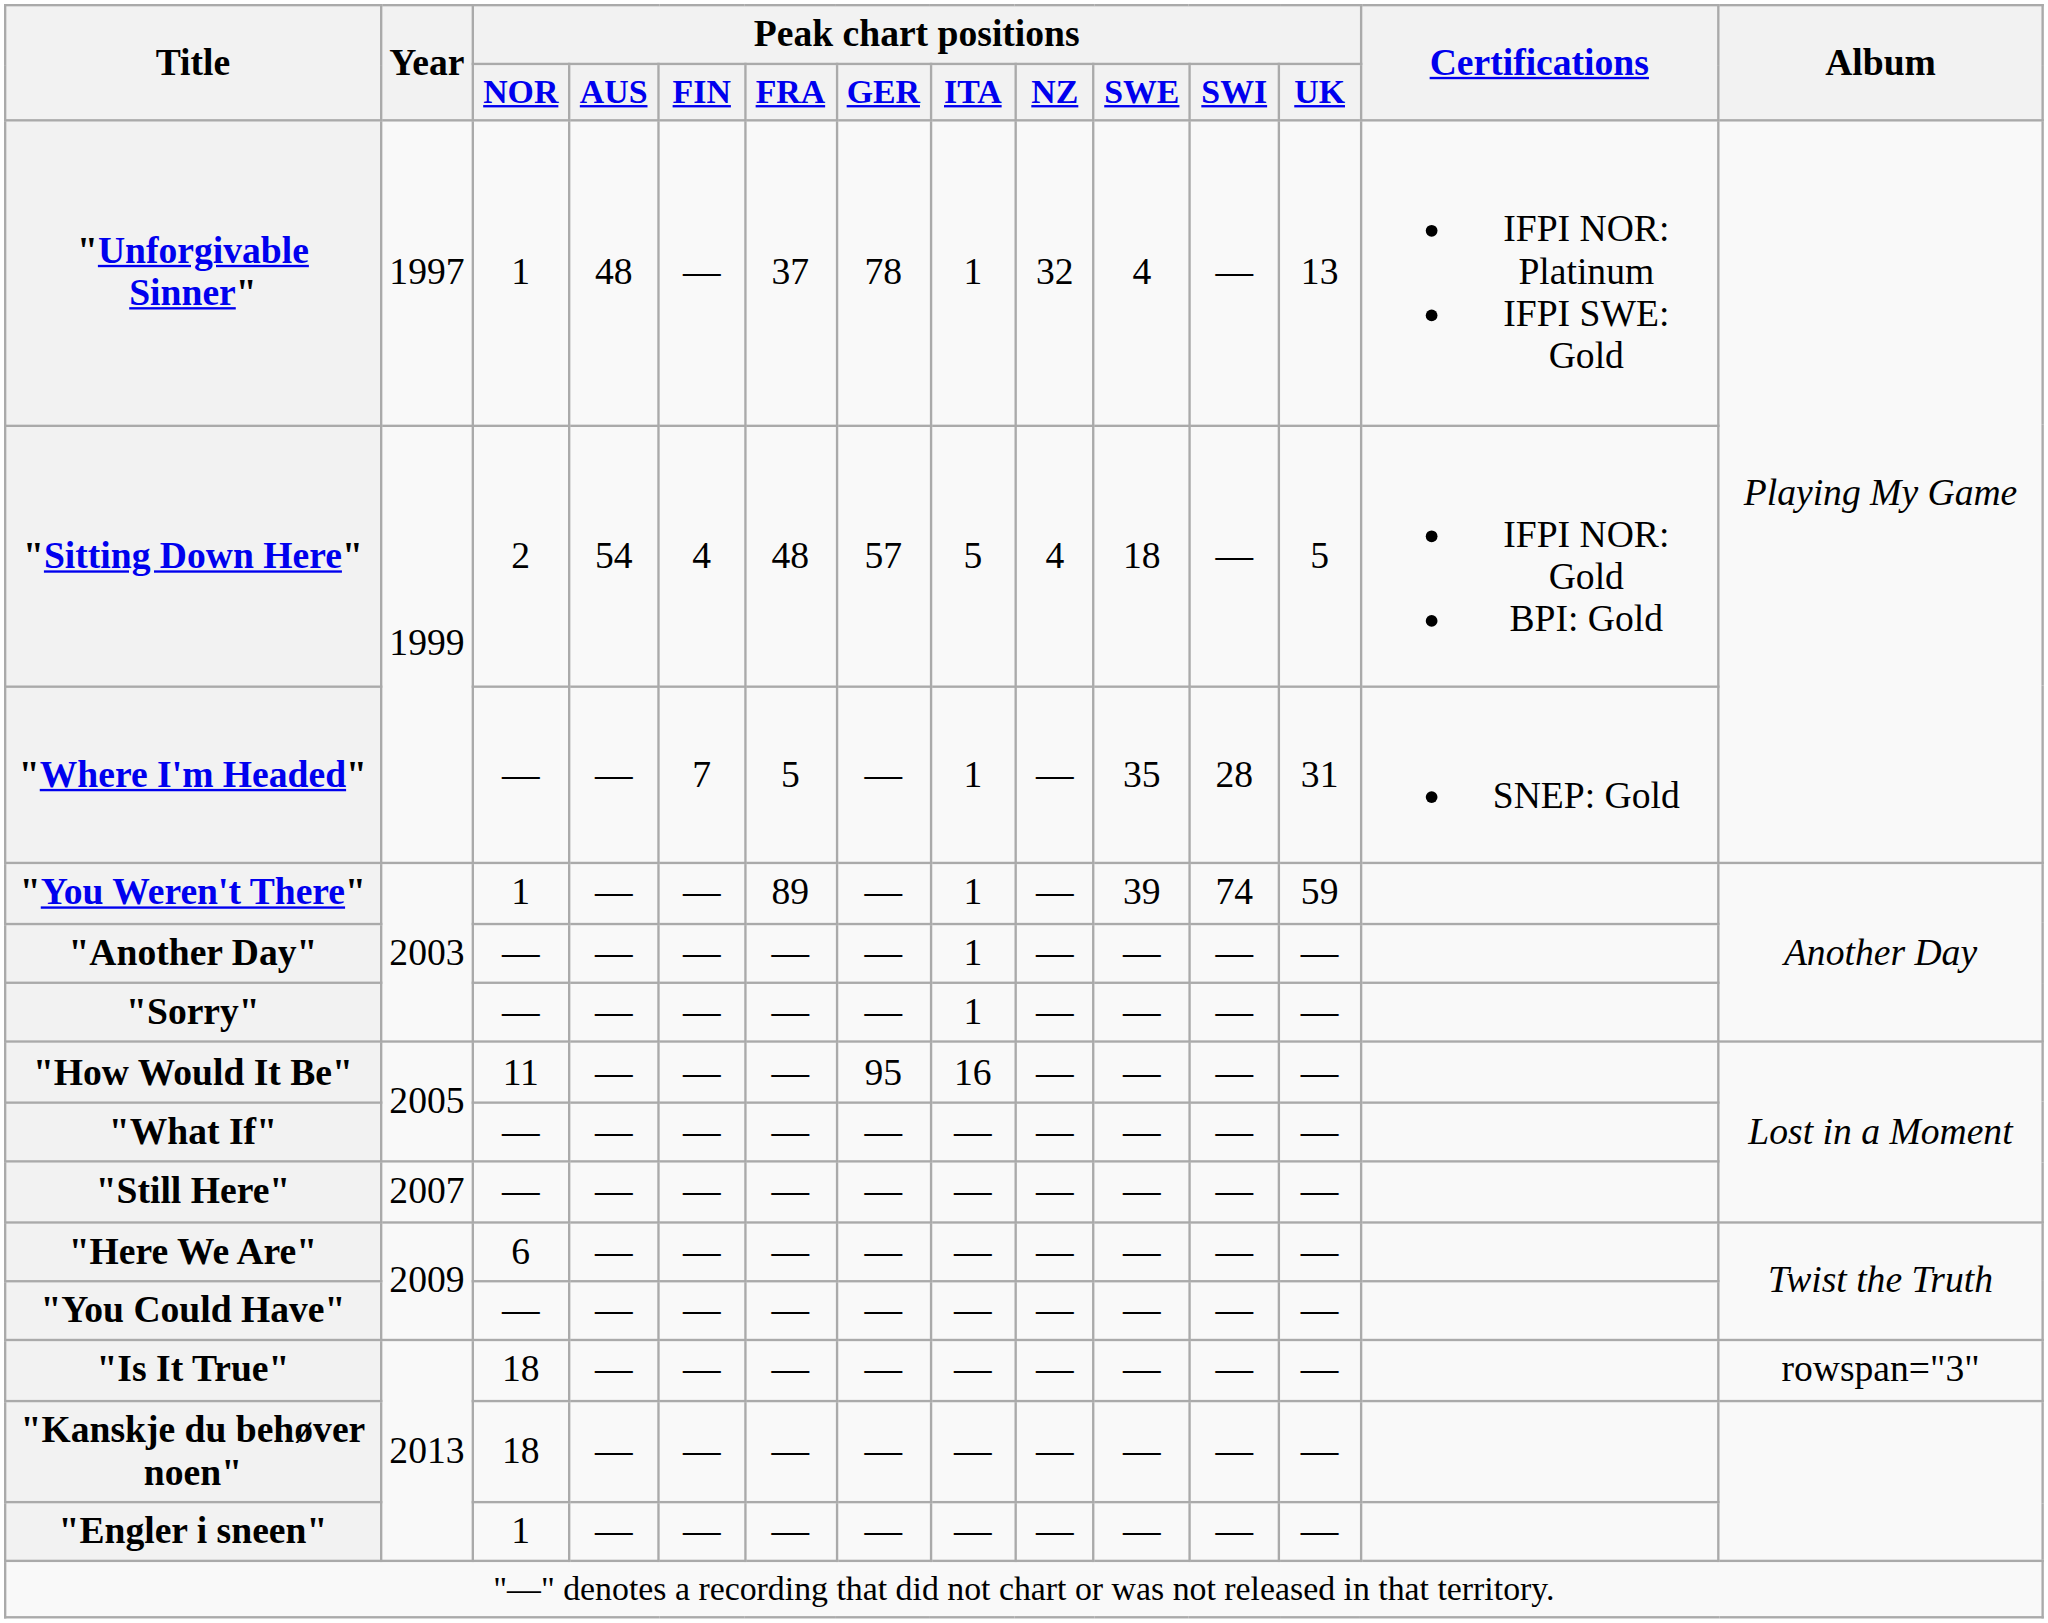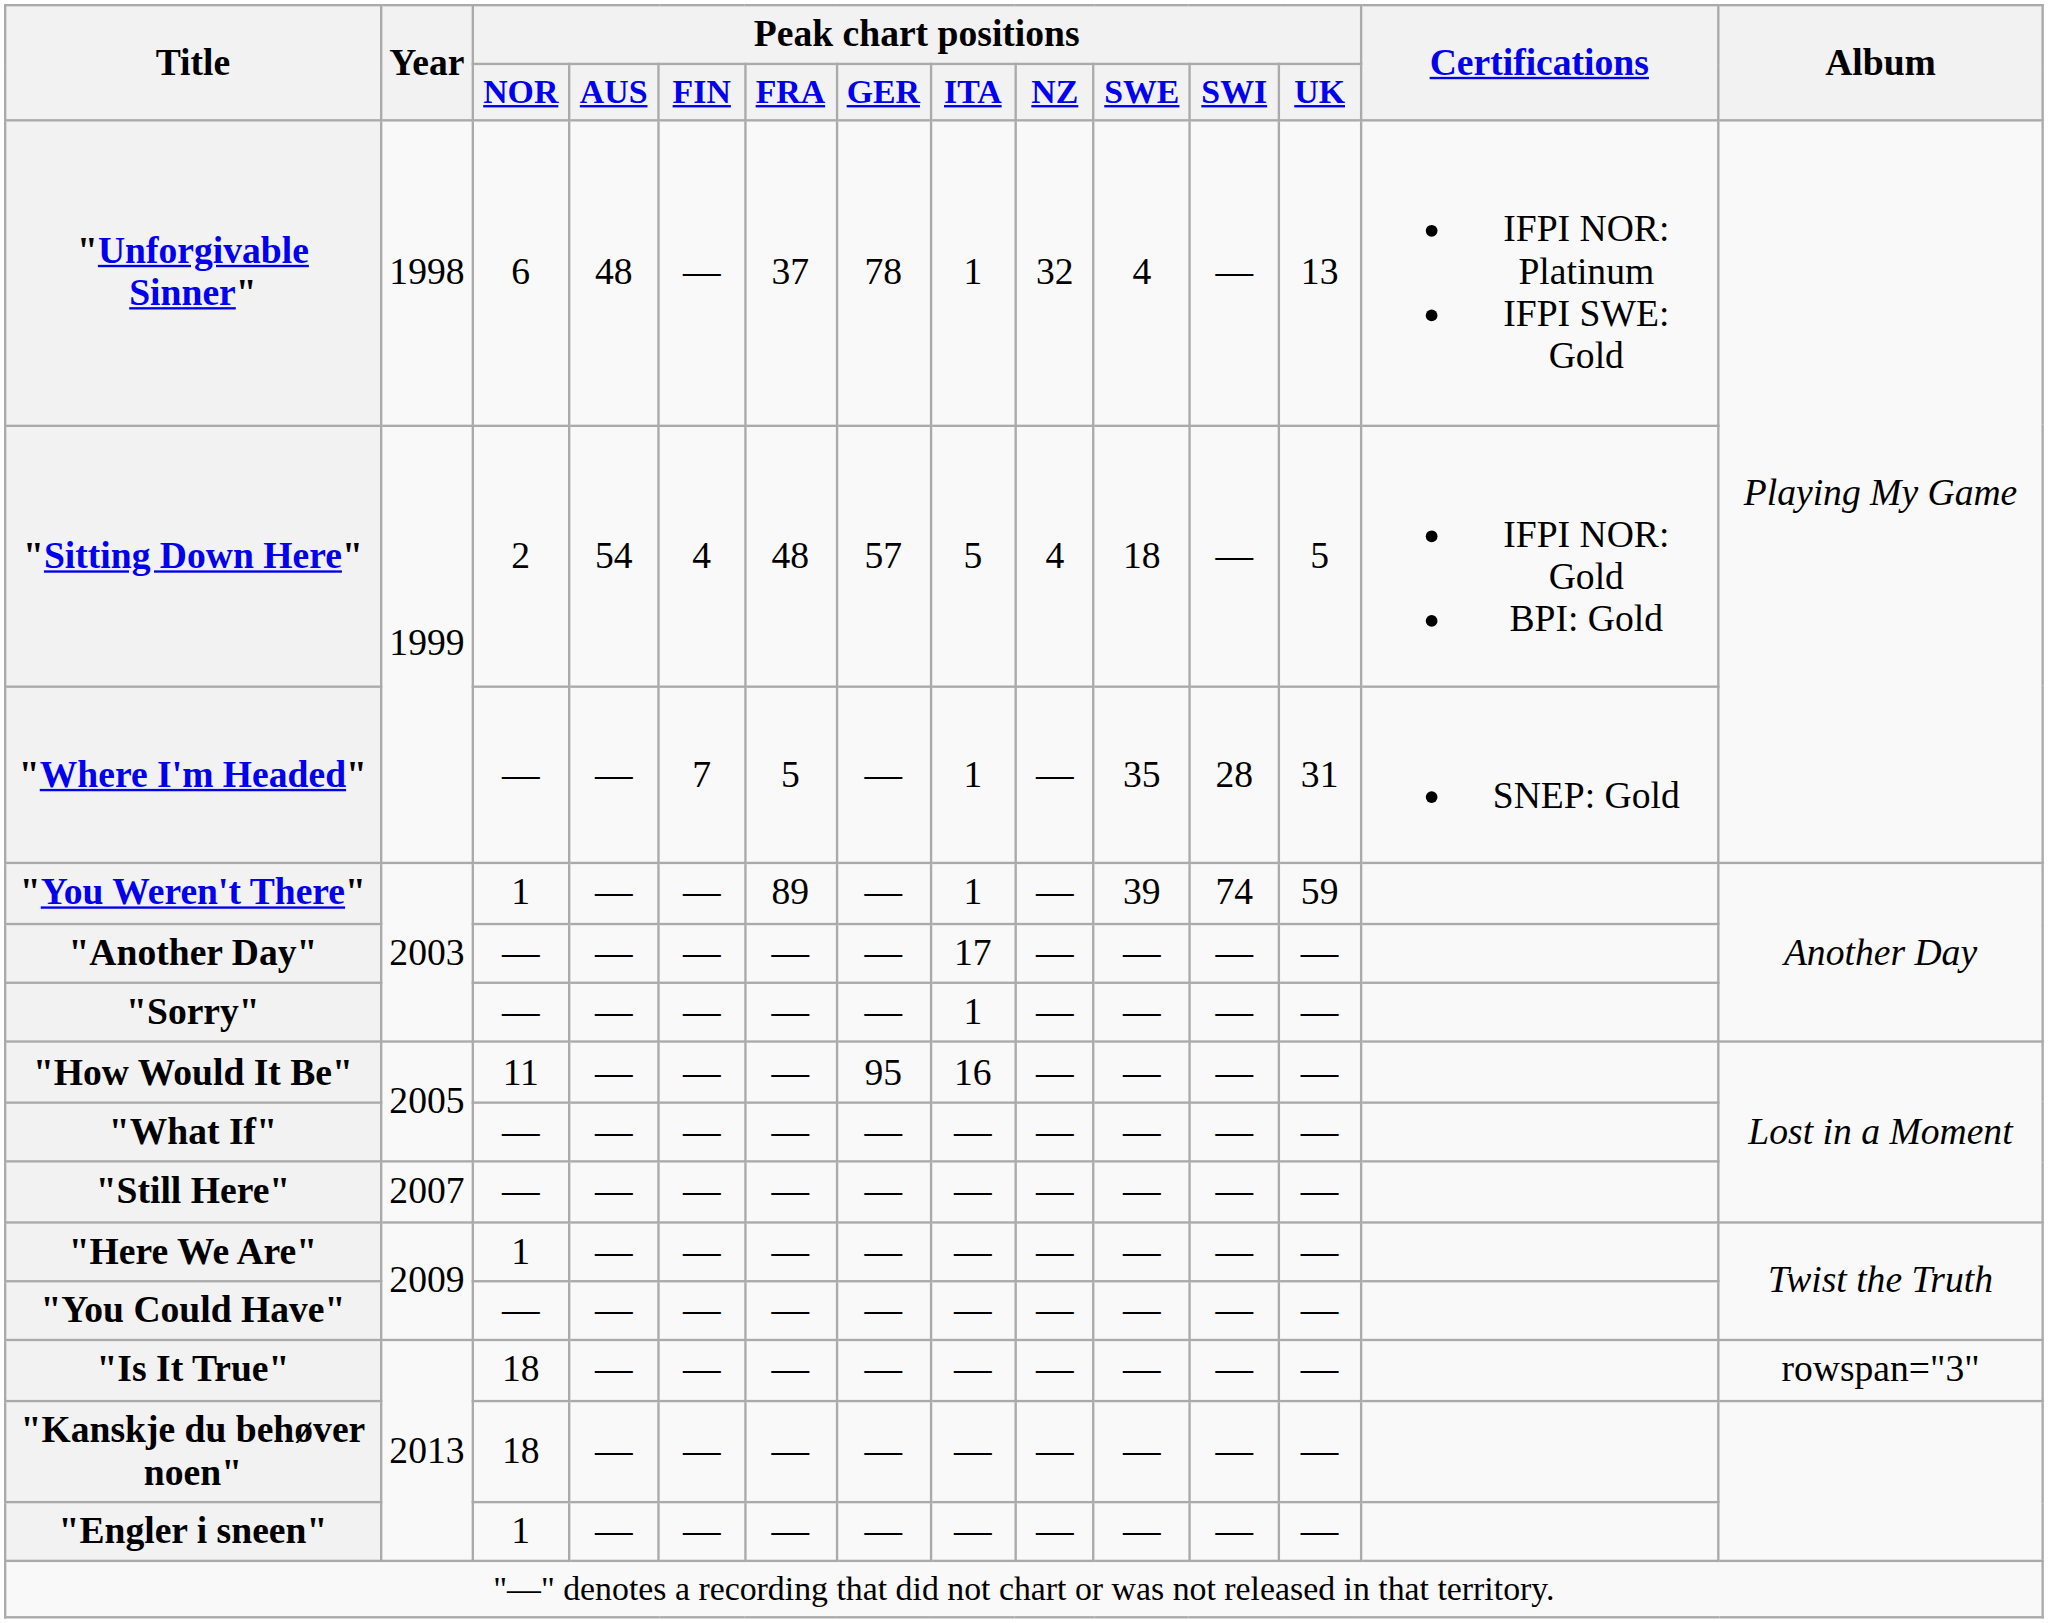(427, 271) 1997 -> (427, 271) 1998
(521, 271) 1 -> (521, 271) 6
(973, 952) 1 -> (973, 952) 17
(521, 1250) 6 -> (521, 1250) 1
